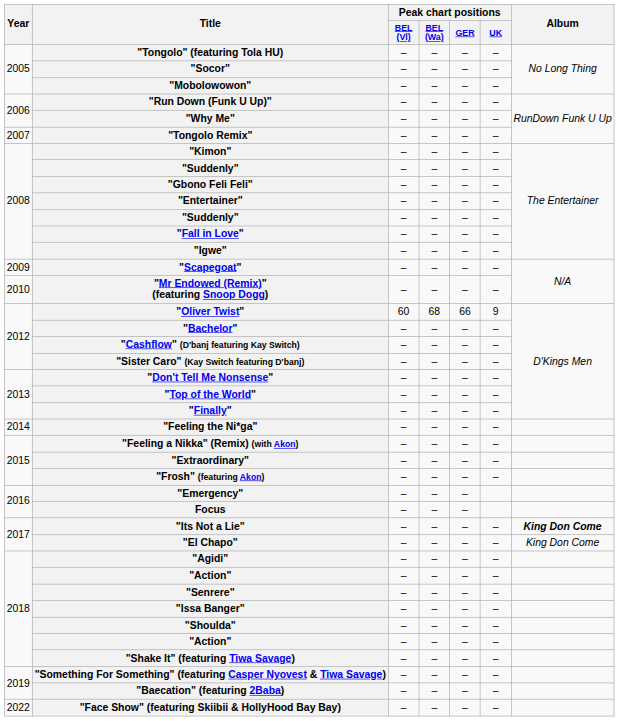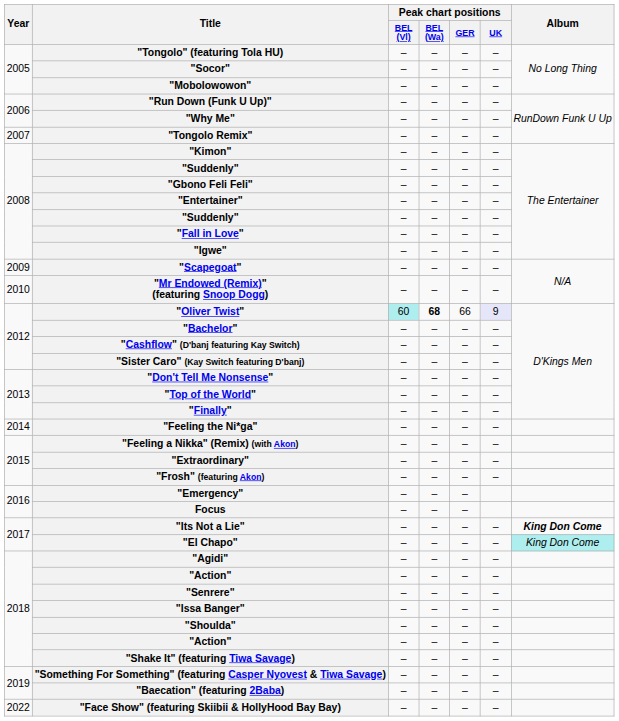(404, 312) no background -> (404, 312) paleturquoise background
(434, 312) normal -> (434, 312) bold
(496, 312) no background -> (496, 312) lavender background
(563, 542) no background -> (563, 542) paleturquoise background
